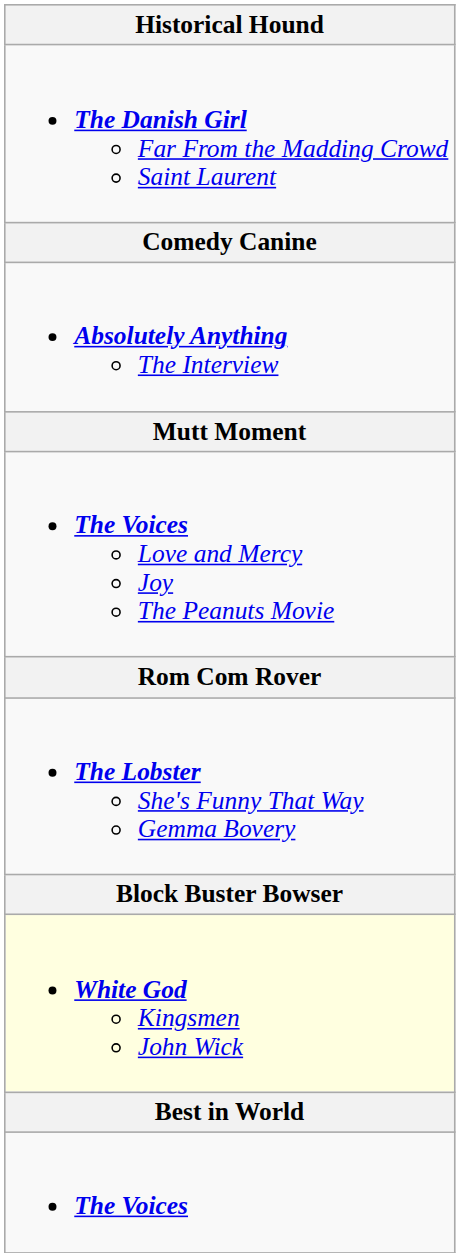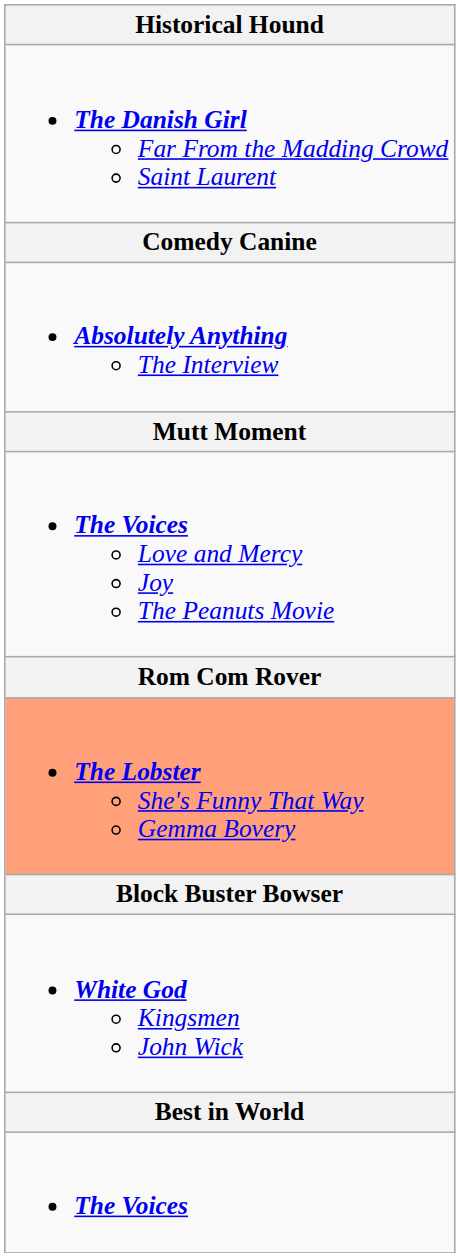(229, 800) no background -> (229, 800) lightsalmon background
(229, 1018) lightyellow background -> (229, 1018) no background
